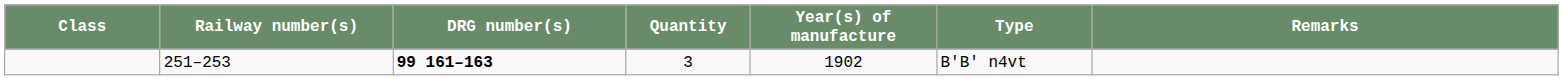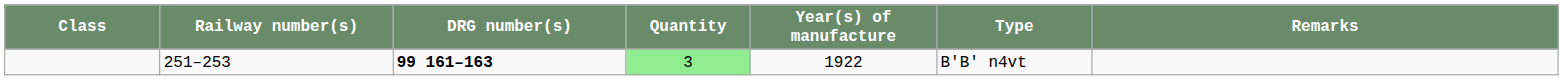(688, 62) no background -> (688, 62) lightgreen background
(843, 62) 1902 -> (843, 62) 1922
